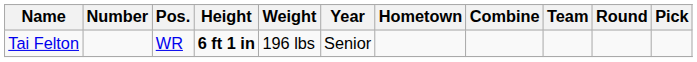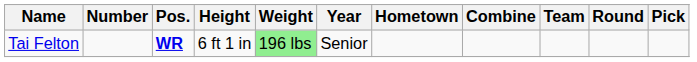(169, 43) normal -> (169, 43) bold
(226, 43) bold -> (225, 43) normal
(289, 43) no background -> (285, 43) lightgreen background
